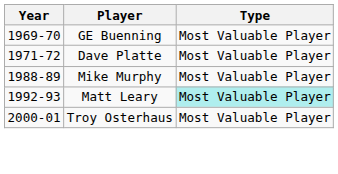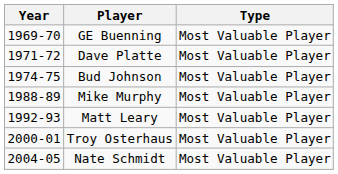+ row: (120, 76)
(255, 97) paleturquoise background -> (255, 118) no background
+ row: (120, 159)
